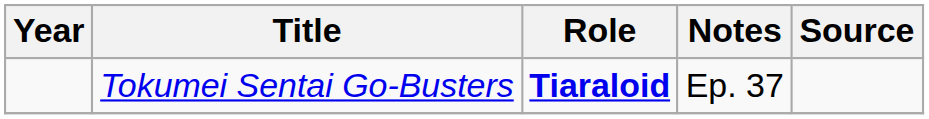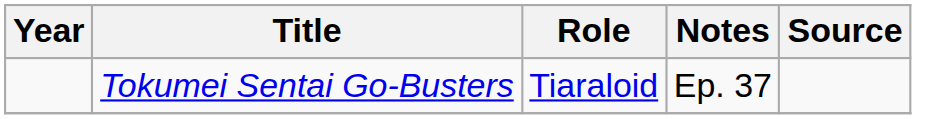(600, 85) bold -> (594, 85) normal
